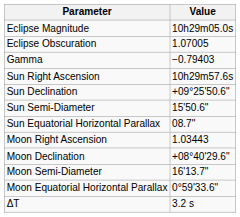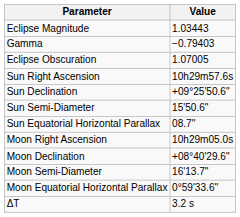(203, 28) 10h29m05.0s -> (190, 28) 1.03443
rows swapped: (51, 44) <-> (25, 60)
(190, 140) 1.03443 -> (203, 140) 10h29m05.0s
